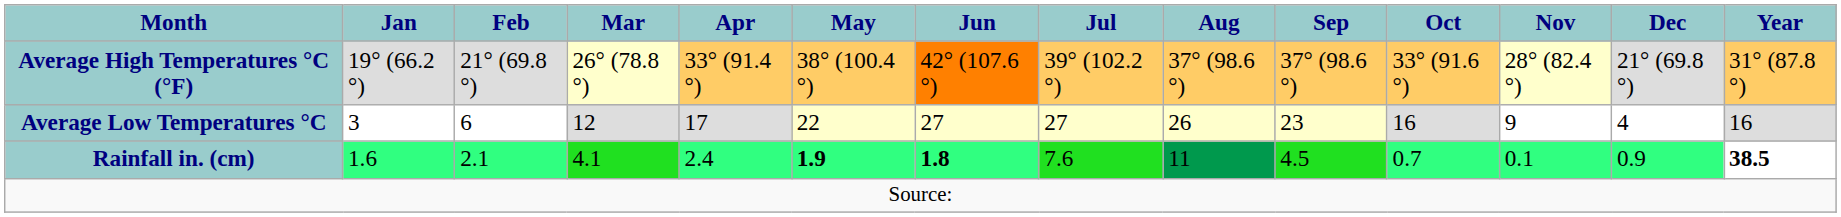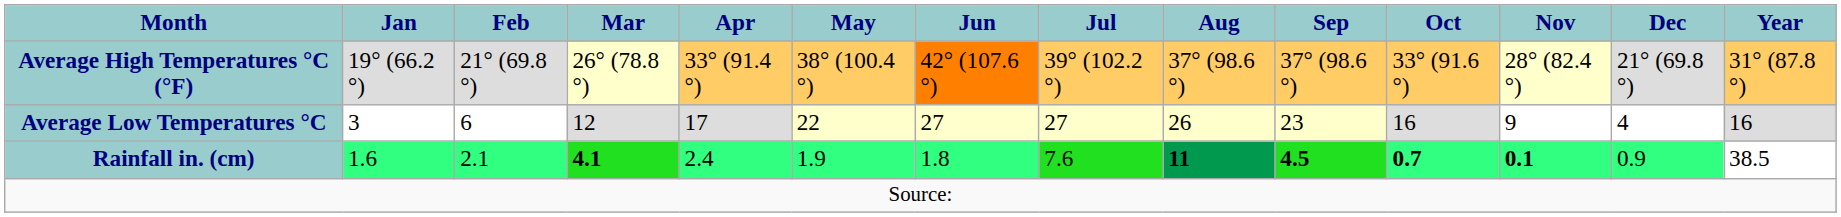(587, 159) normal -> (587, 159) bold
(811, 159) bold -> (811, 159) normal
(935, 159) bold -> (935, 159) normal
(1179, 159) normal -> (1179, 159) bold
(1295, 159) normal -> (1295, 159) bold
(1407, 159) normal -> (1407, 159) bold
(1519, 159) normal -> (1519, 159) bold
(1749, 159) bold -> (1749, 159) normal
